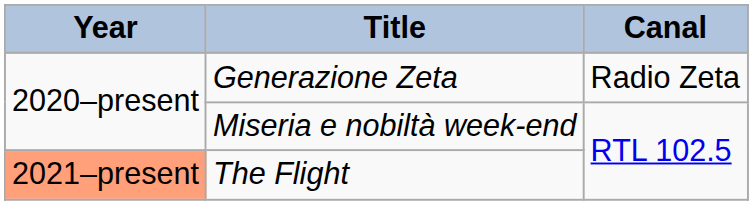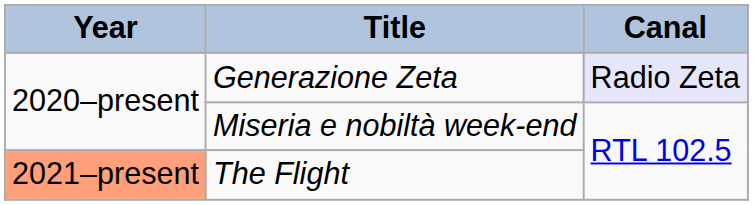(665, 77) no background -> (665, 77) lavender background
